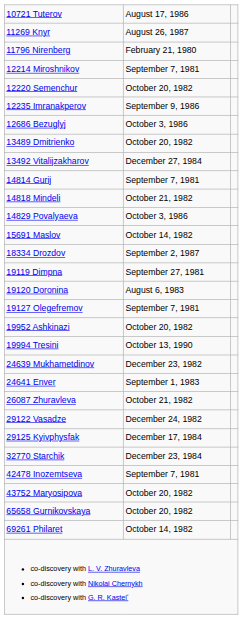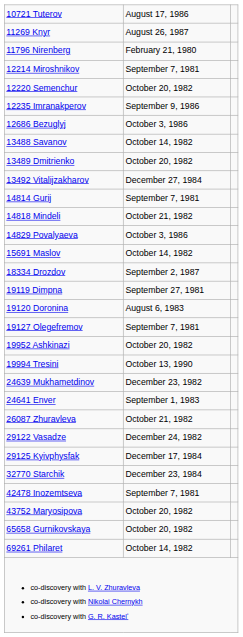+ row: (37, 143)
